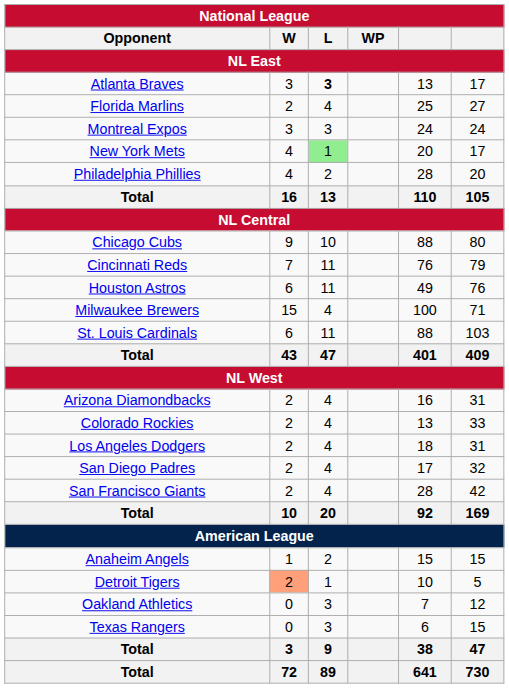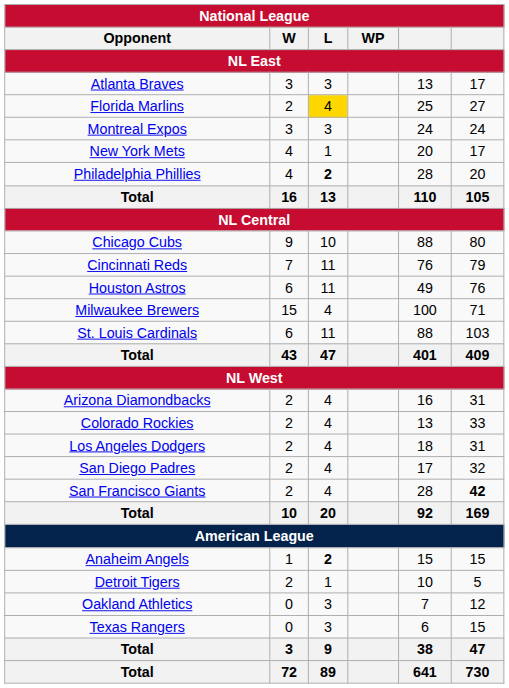(328, 84) bold -> (328, 84) normal
(328, 106) no background -> (328, 106) gold background
(328, 151) lightgreen background -> (328, 151) no background
(328, 174) normal -> (328, 174) bold
(478, 491) normal -> (478, 491) bold
(328, 559) normal -> (328, 559) bold
(289, 581) lightsalmon background -> (289, 581) no background
